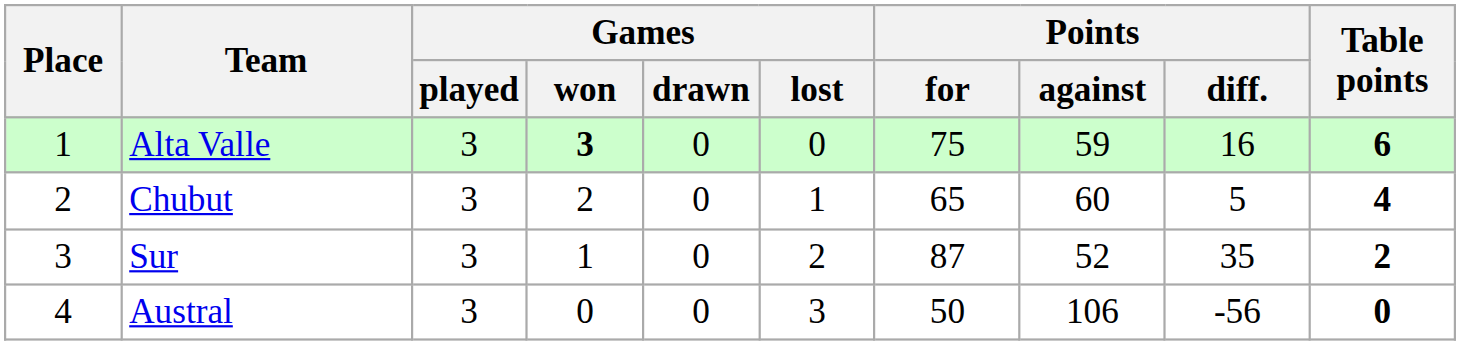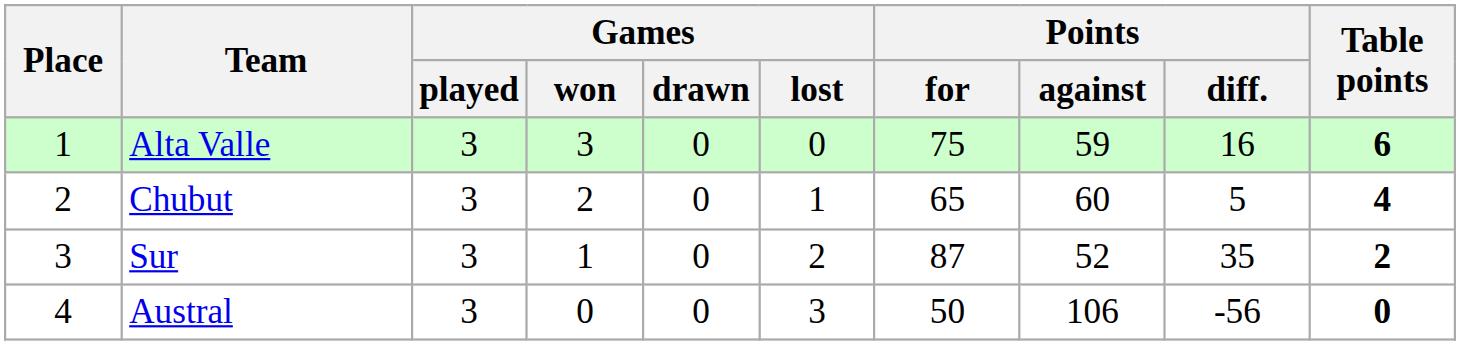(585, 144) bold -> (585, 144) normal
